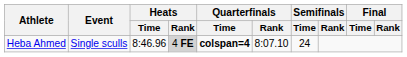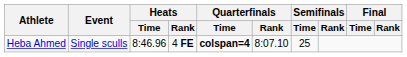(183, 44) lightgrey background -> (183, 44) no background
(305, 44) 24 -> (305, 44) 25
